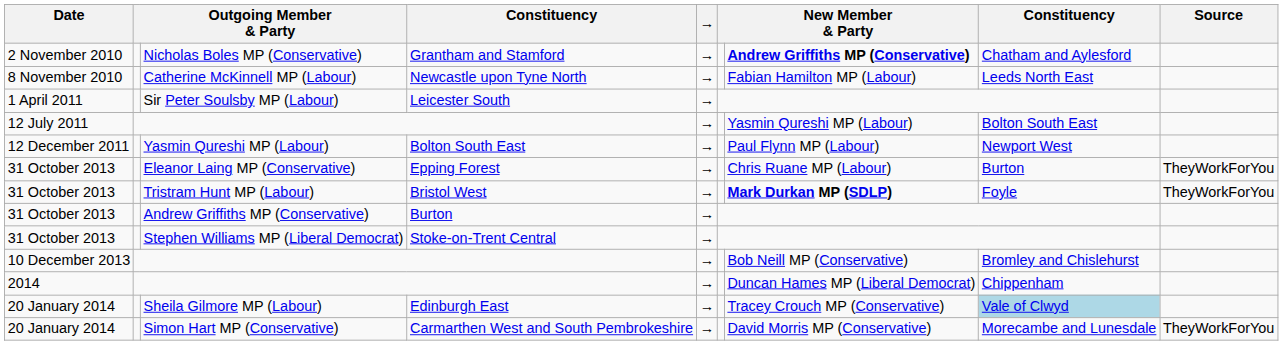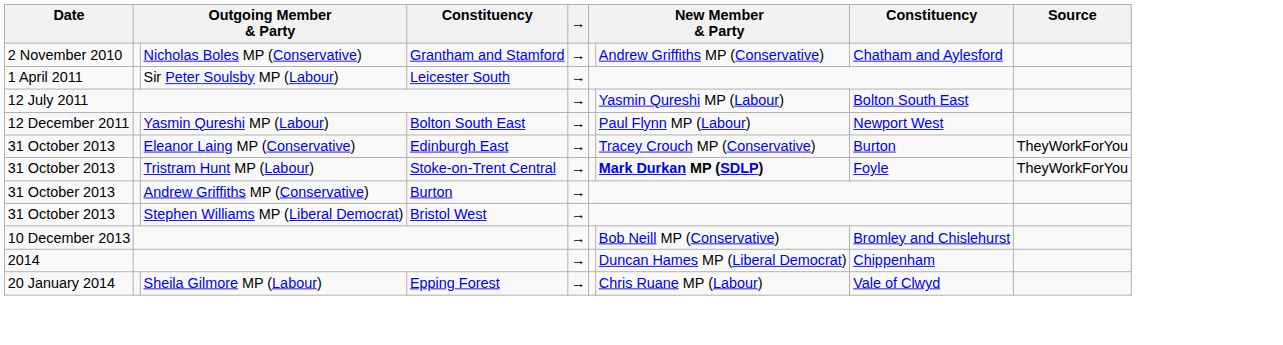(848, 54) bold -> (711, 54) normal
- row: (65, 77)
(455, 169) Epping Forest -> (459, 146) Edinburgh East
(809, 169) Chris Ruane MP (Labour) -> (707, 146) Tracey Crouch MP (Conservative)
(448, 191) Bristol West -> (483, 169) Stoke-on-Trent Central
(483, 237) Stoke-on-Trent Central -> (448, 214) Bristol West
(459, 306) Edinburgh East -> (455, 283) Epping Forest
(836, 306) Tracey Crouch MP (Conservative) -> (681, 283) Chris Ruane MP (Labour)
(1025, 306) lightblue background -> (897, 283) no background
- row: (61, 329)
